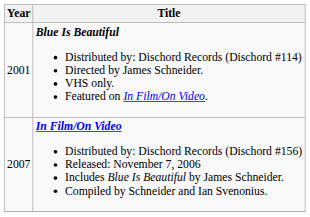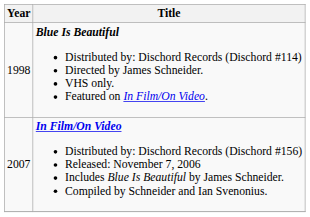(19, 70) 2001 -> (19, 70) 1998
